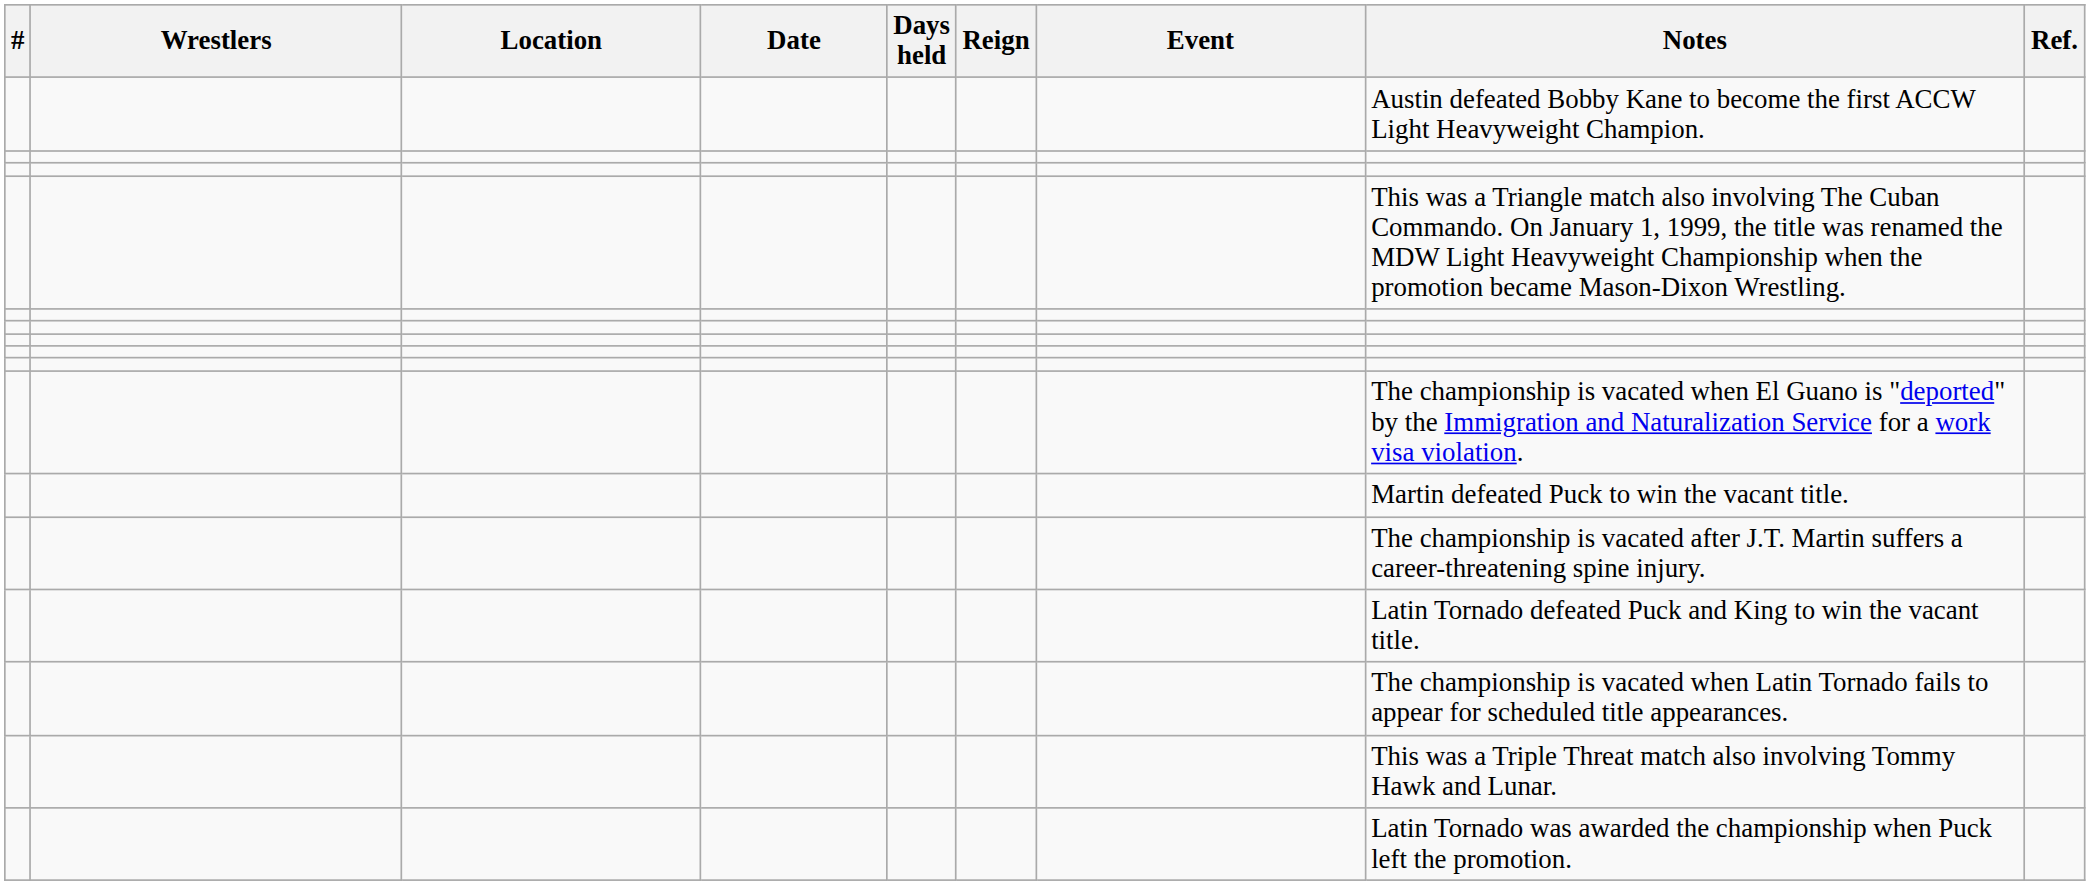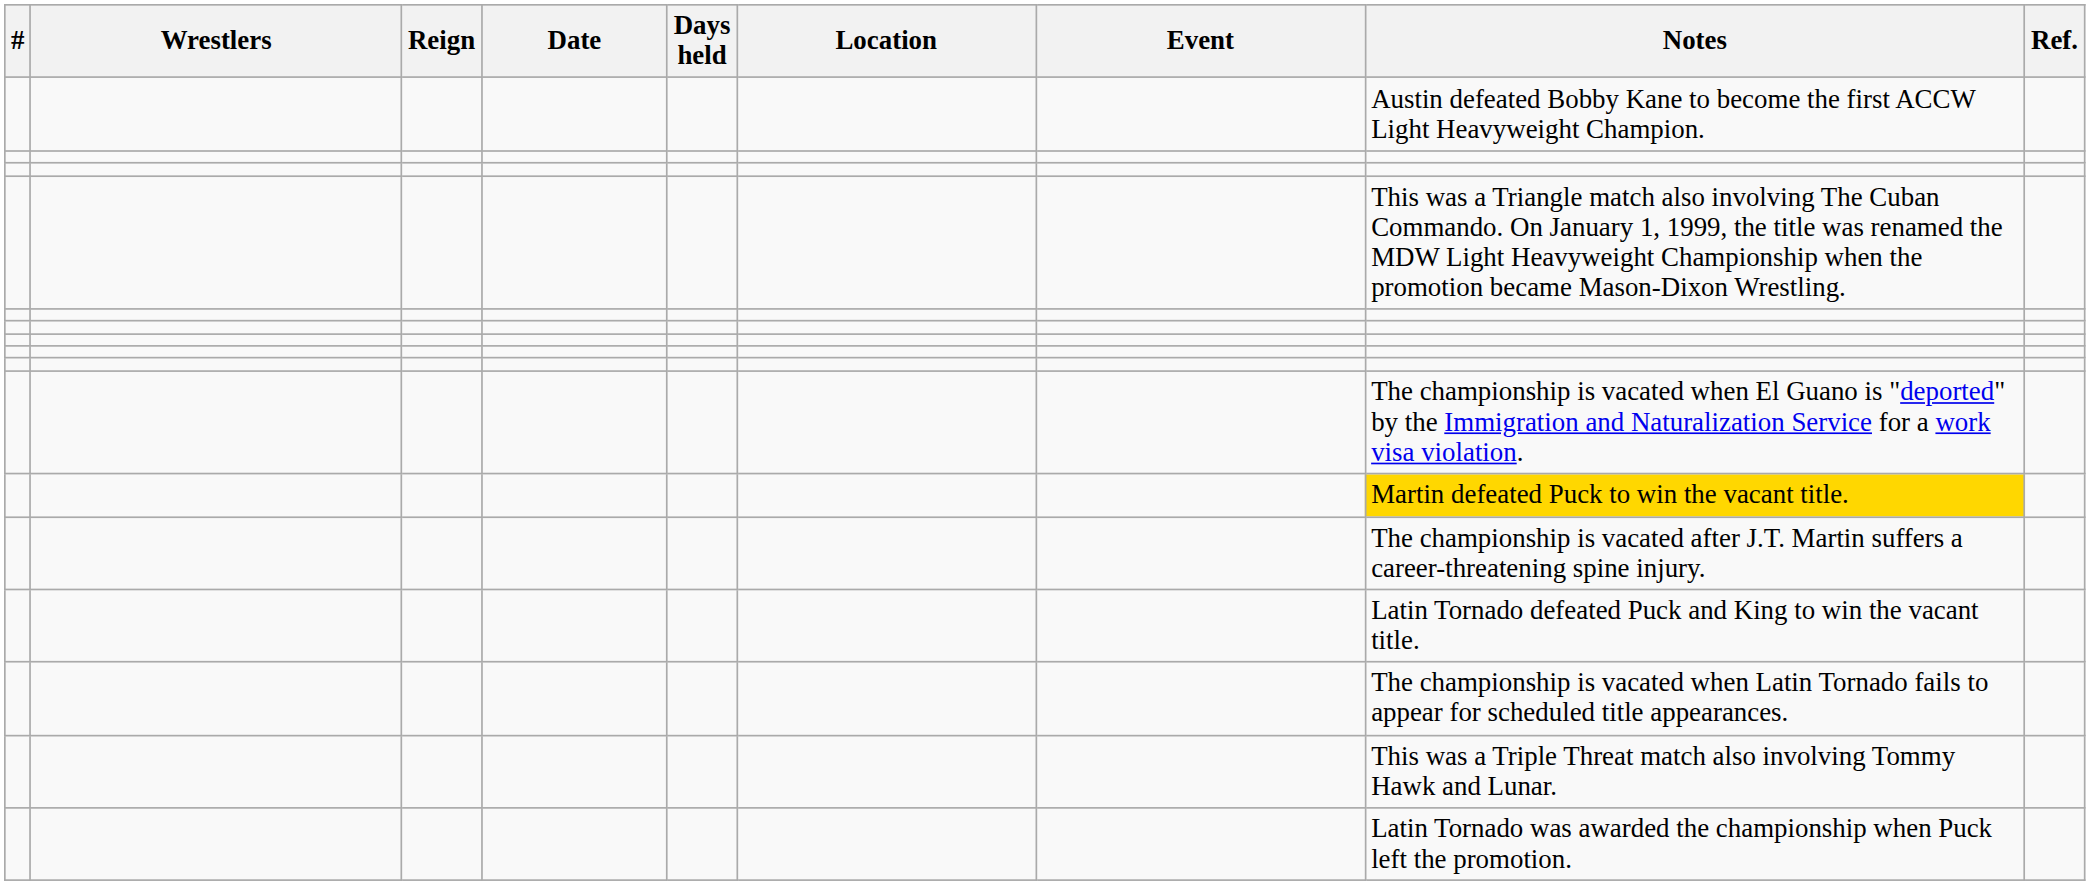columns swapped: (996, 40) <-> (551, 40)
(1610, 494) no background -> (1610, 494) gold background
